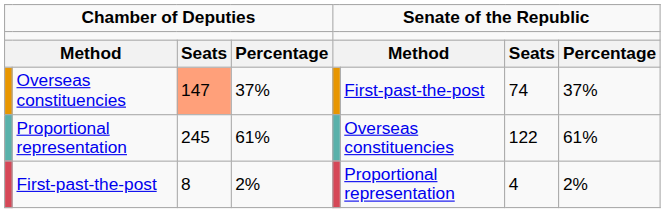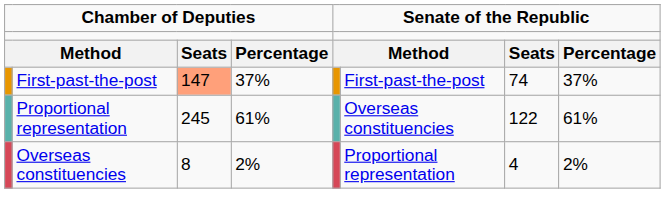(71, 90) Overseas constituencies -> (87, 80) First-past-the-post
(87, 184) First-past-the-post -> (71, 164) Overseas constituencies
